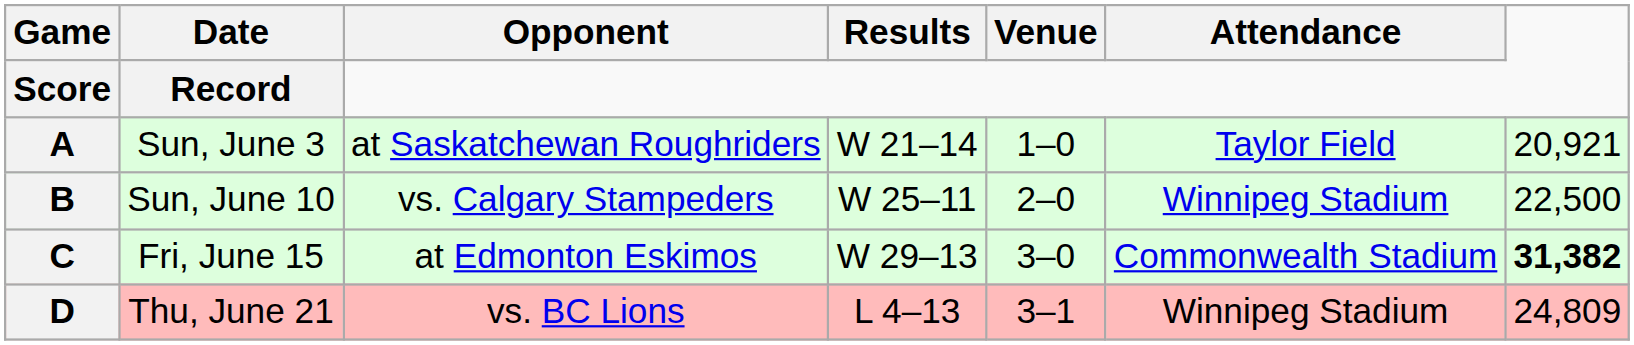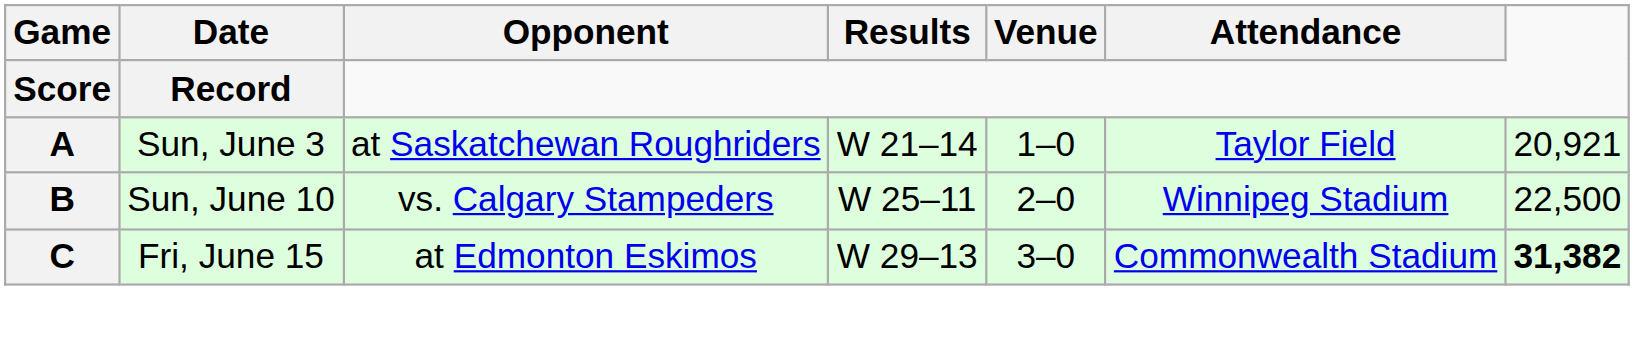- row: (62, 311)
